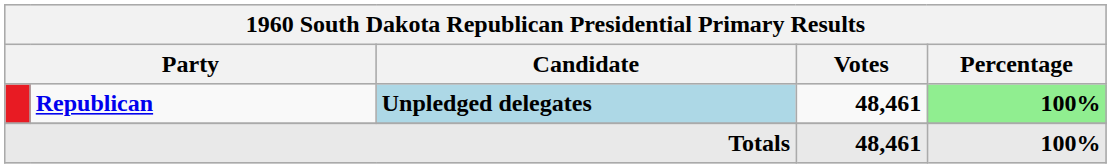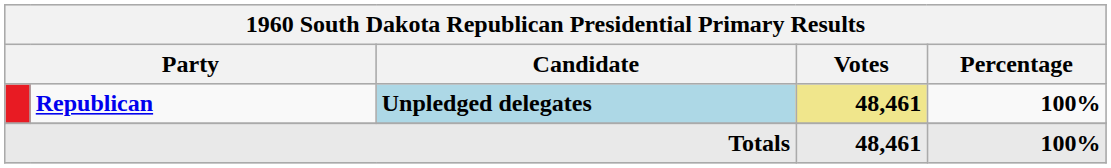(888, 103) no background -> (888, 103) khaki background
(1071, 103) lightgreen background -> (1071, 103) no background
